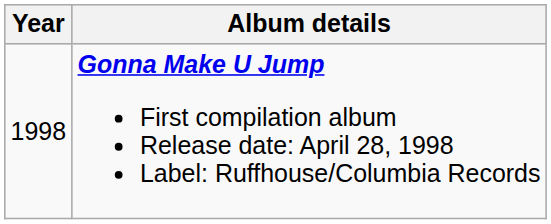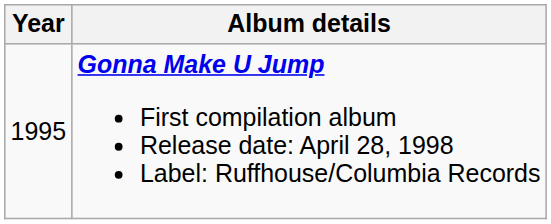(38, 130) 1998 -> (38, 130) 1995
